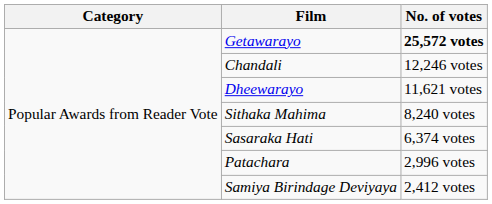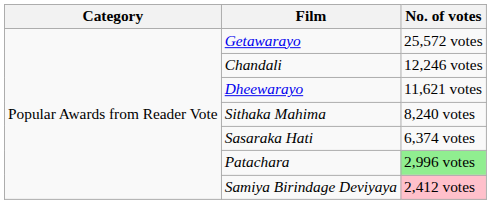(444, 41) bold -> (443, 41) normal
(440, 162) no background -> (440, 162) lightgreen background
(440, 187) no background -> (440, 187) pink background
